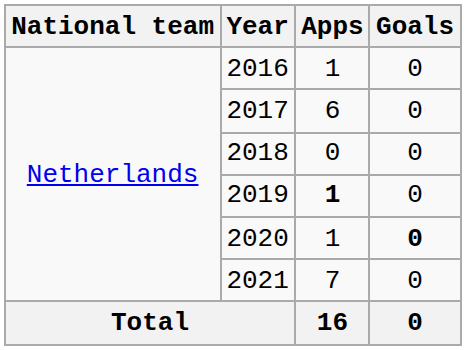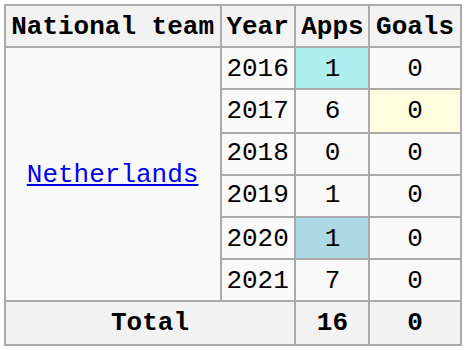(332, 69) no background -> (332, 69) paleturquoise background
(415, 111) no background -> (415, 111) lightyellow background
(332, 196) bold -> (332, 196) normal
(332, 238) no background -> (332, 238) lightblue background
(415, 238) bold -> (415, 238) normal
